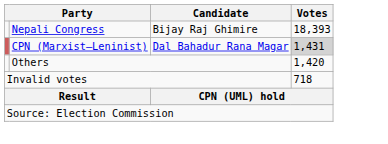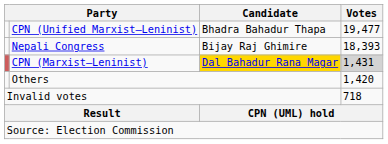+ row: (104, 30)
(221, 46) no background -> (270, 63) gold background
